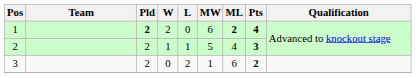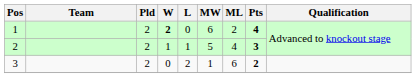(147, 30) bold -> (147, 30) normal
(168, 30) normal -> (168, 30) bold
(234, 30) bold -> (234, 30) normal
